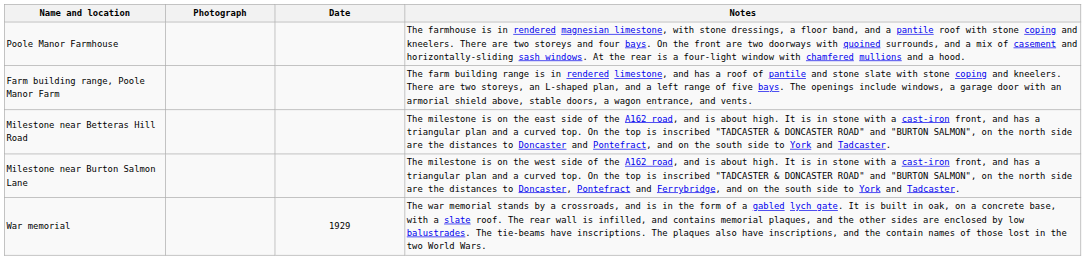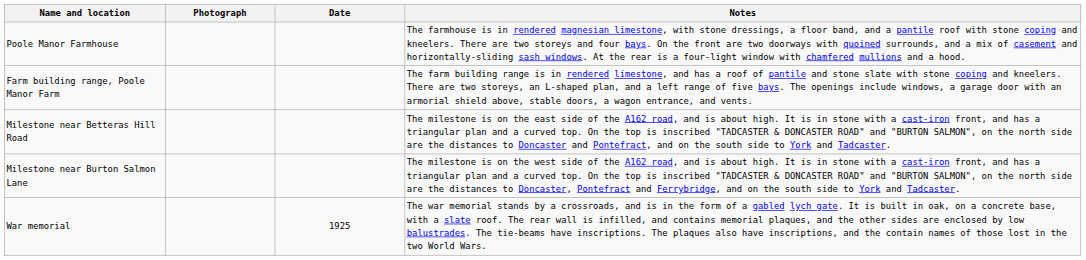(340, 226) 1929 -> (340, 226) 1925
